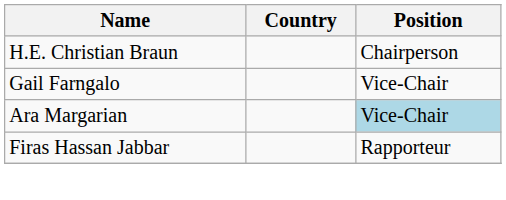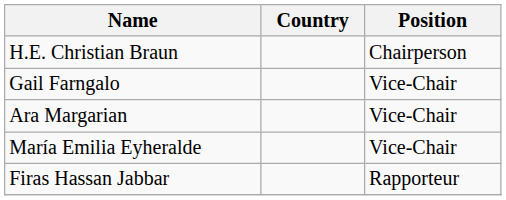(404, 115) lightblue background -> (413, 115) no background
+ row: (105, 147)
